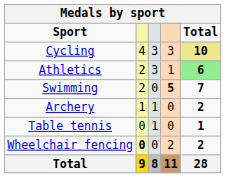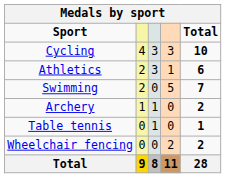(201, 52) khaki background -> (201, 52) no background
(201, 70) lightgreen background -> (201, 70) no background
(171, 89) bold -> (171, 89) normal
(142, 145) bold -> (142, 145) normal
